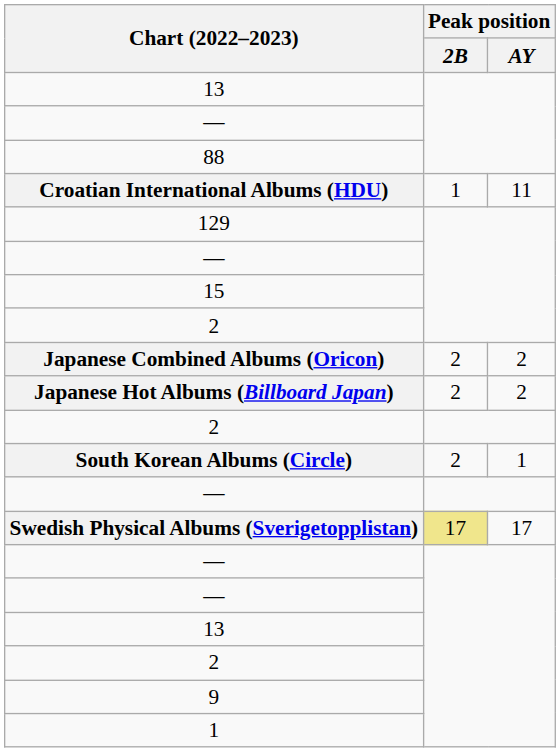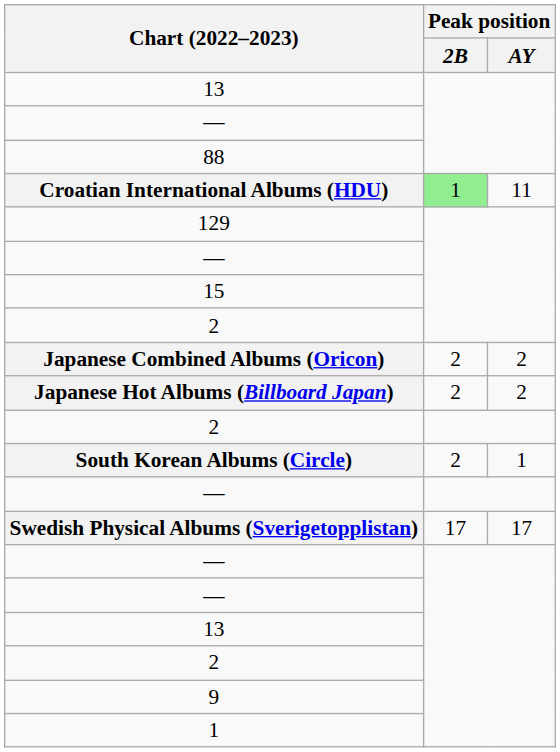(455, 190) no background -> (455, 190) lightgreen background
(455, 527) khaki background -> (455, 527) no background
